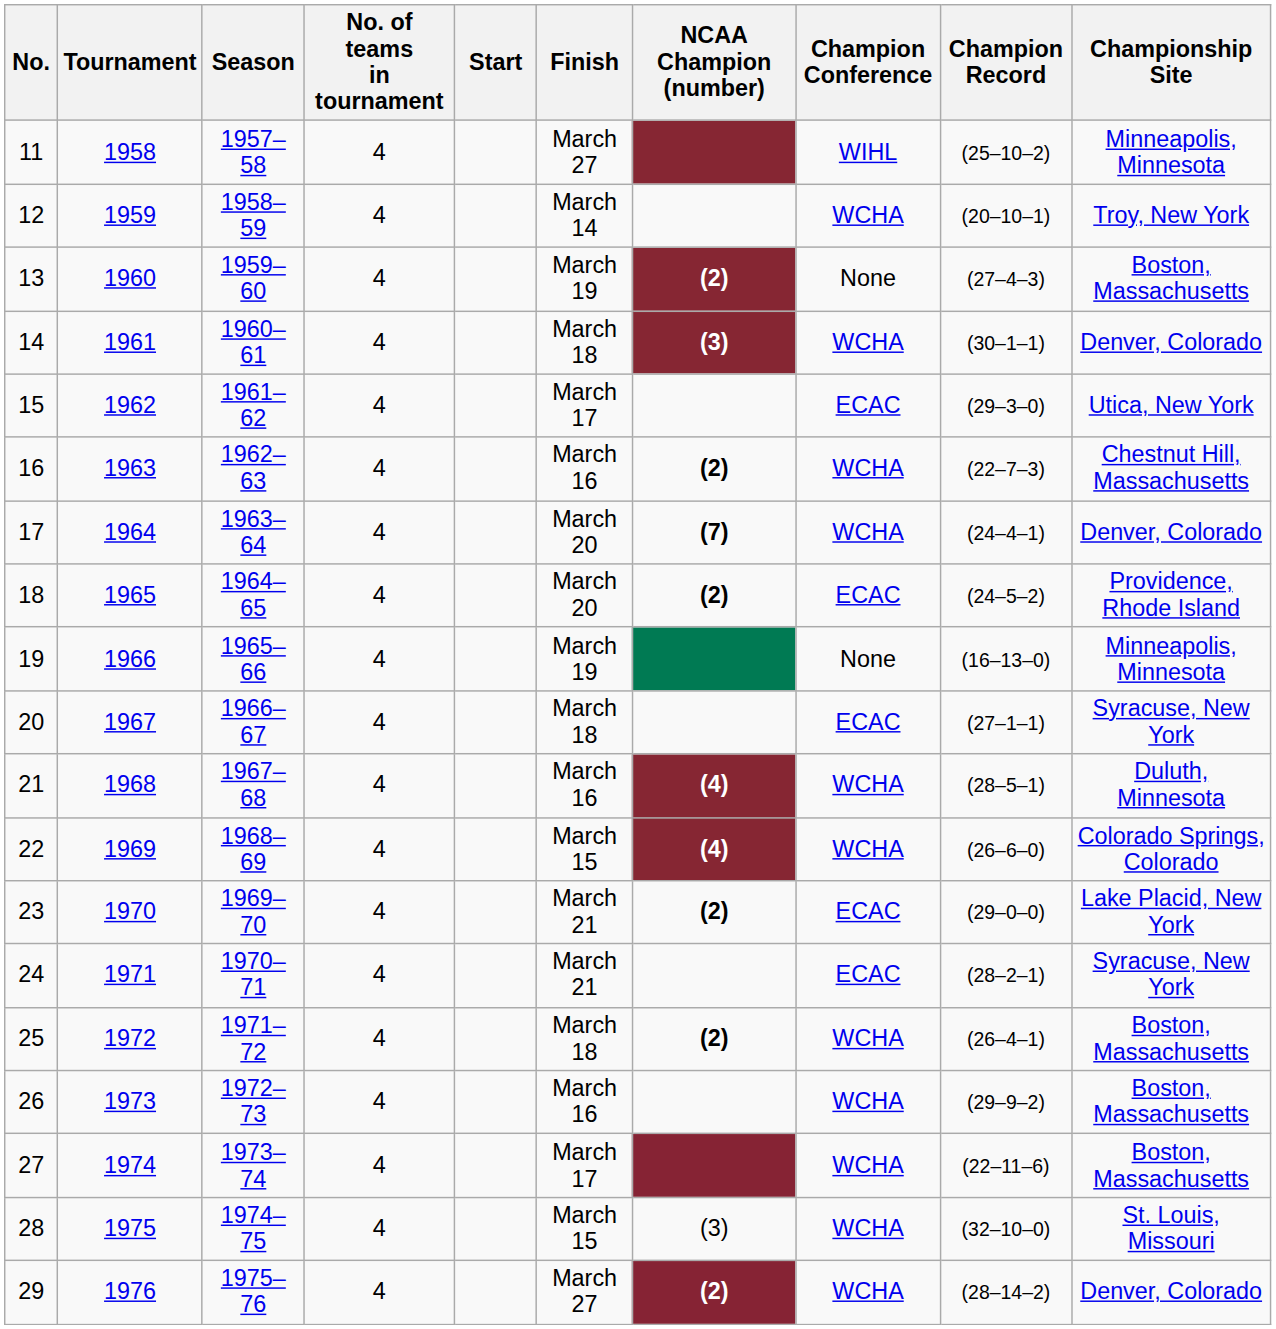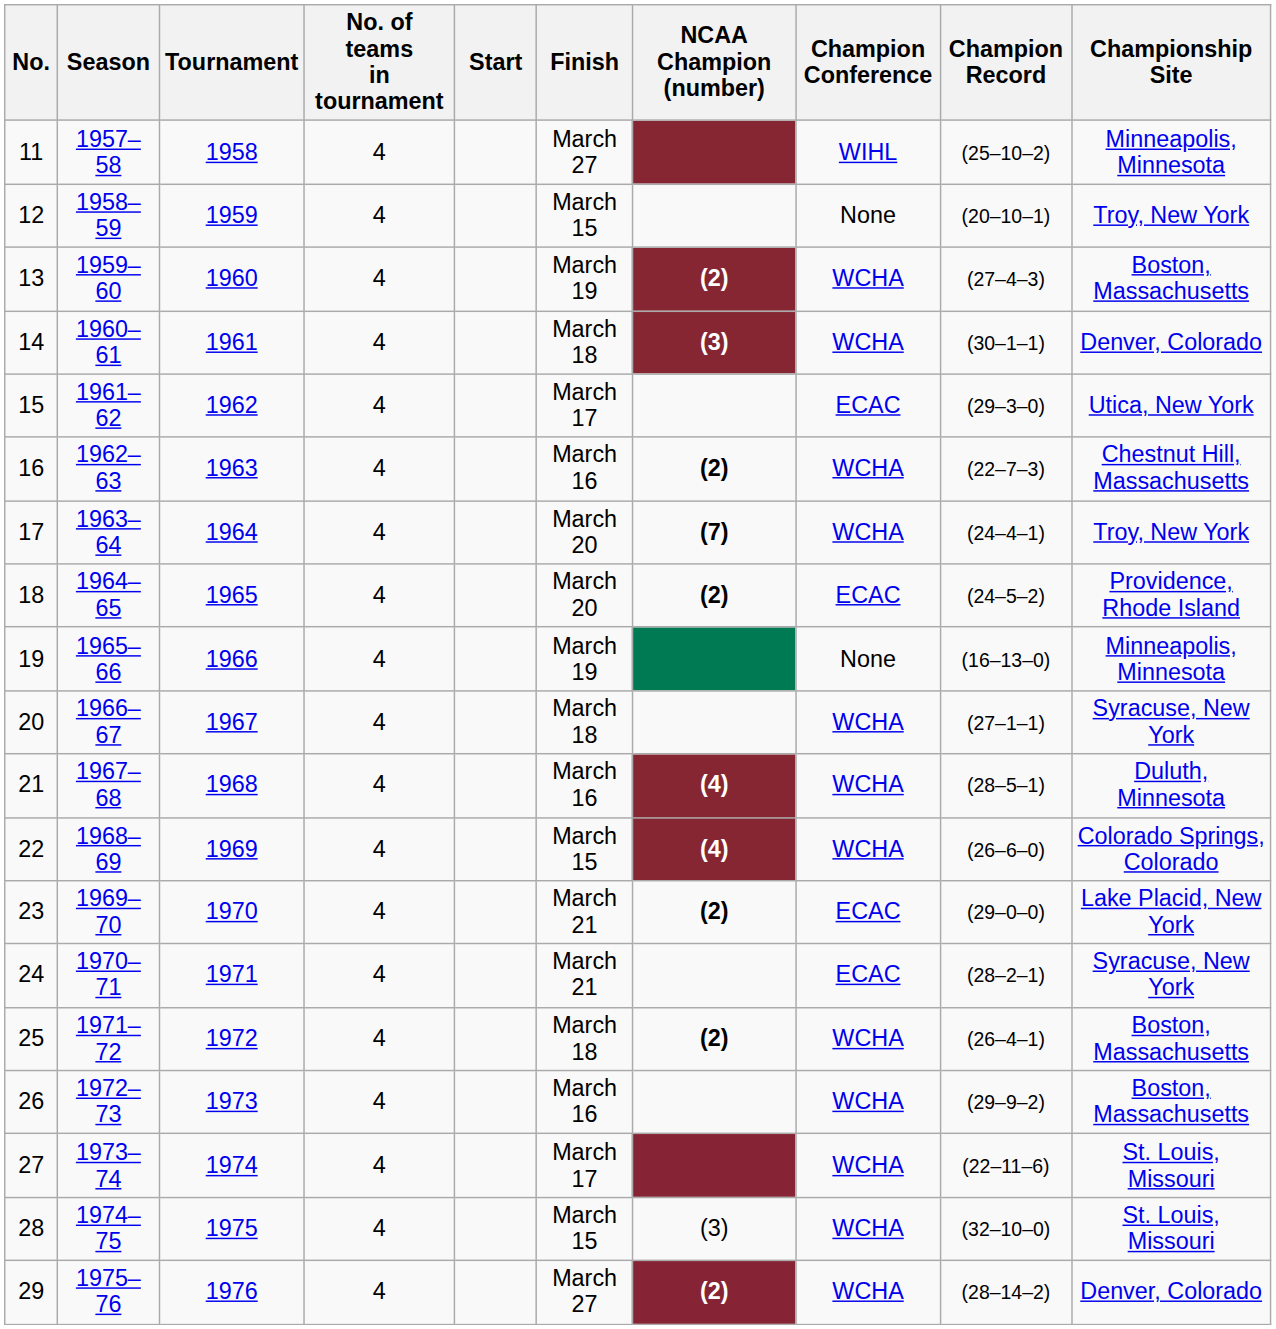columns swapped: (253, 62) <-> (130, 62)
(585, 215) March 14 -> (585, 215) March 15
(868, 215) WCHA -> (868, 215) None
(868, 278) None -> (868, 278) WCHA
(1171, 532) Denver, Colorado -> (1171, 532) Troy, New York
(868, 721) ECAC -> (868, 721) WCHA
(1171, 1165) Boston, Massachusetts -> (1171, 1165) St. Louis, Missouri
